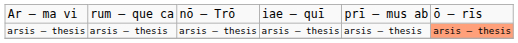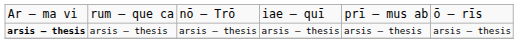(46, 31) normal -> (46, 31) bold
(472, 31) lightsalmon background -> (472, 31) no background
